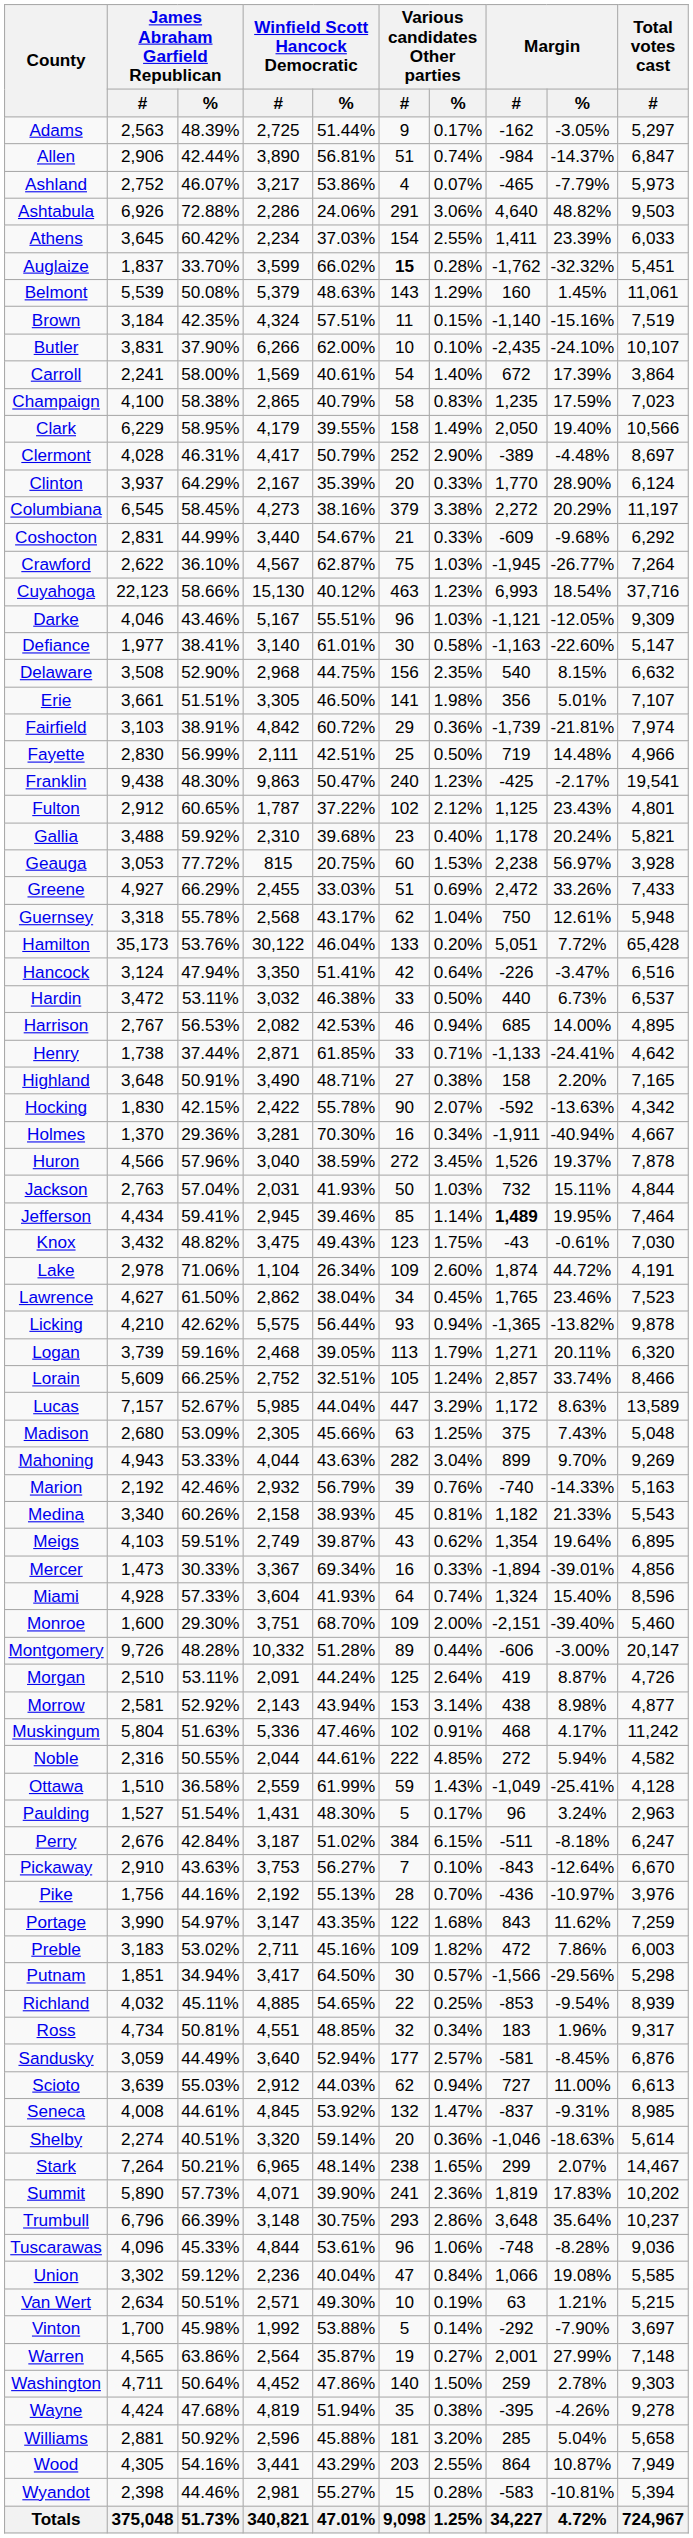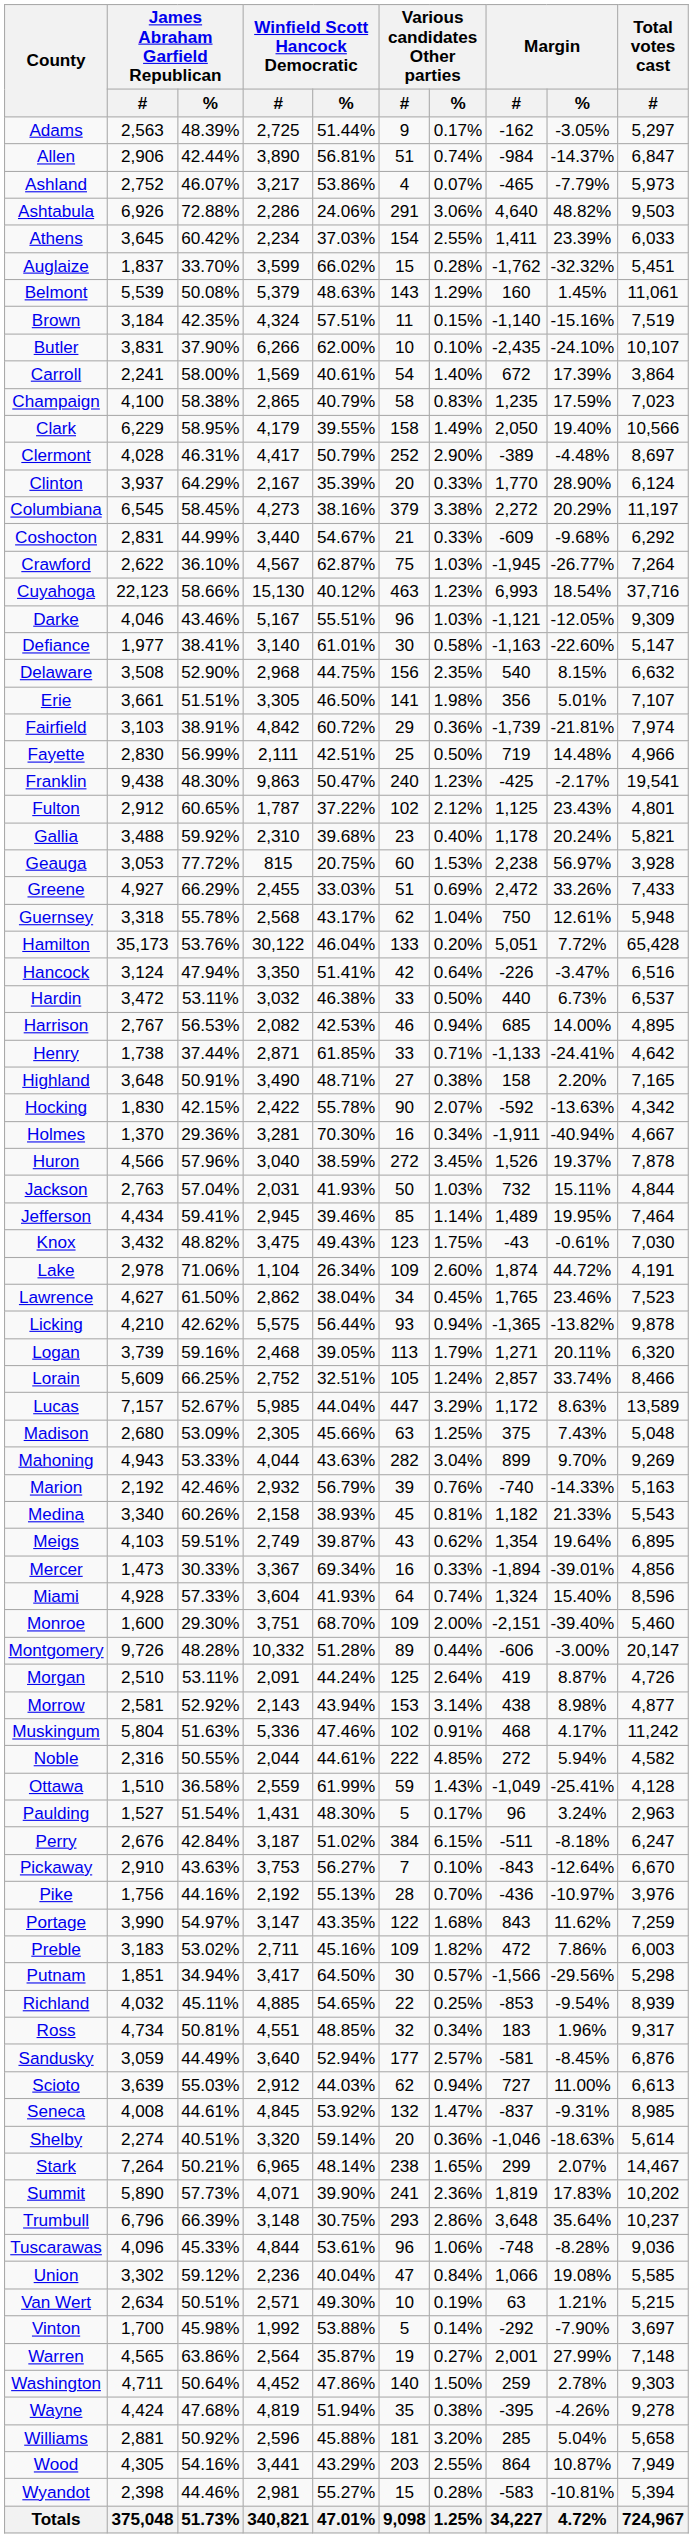(404, 265) bold -> (404, 265) normal
(516, 1216) bold -> (516, 1216) normal
